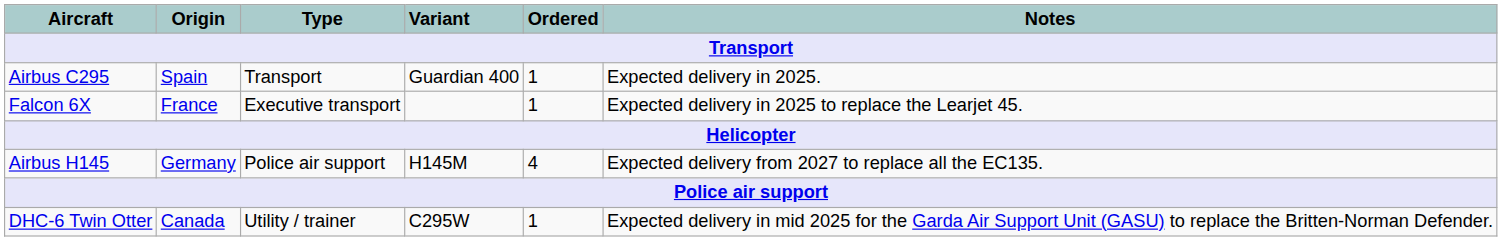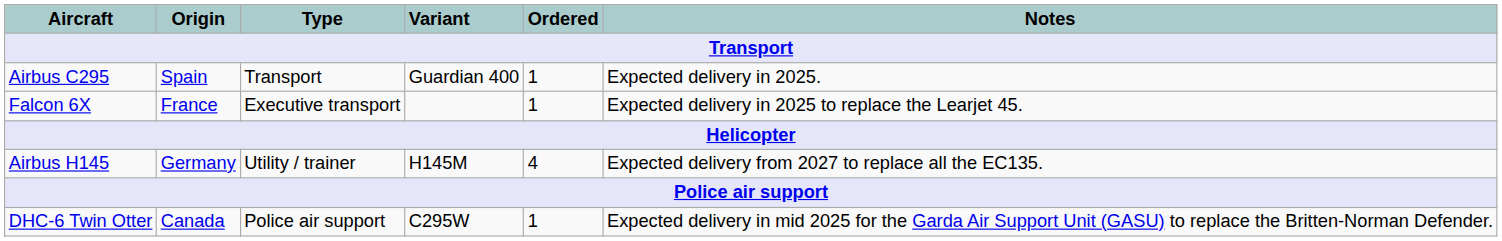(315, 163) Police air support -> (300, 163) Utility / trainer
(300, 221) Utility / trainer -> (315, 221) Police air support
